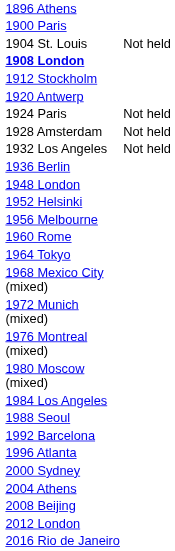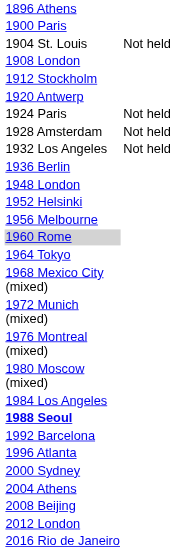(45, 61) bold -> (43, 61) normal
(38, 237) no background -> (38, 237) lightgrey background
(38, 418) normal -> (39, 418) bold
